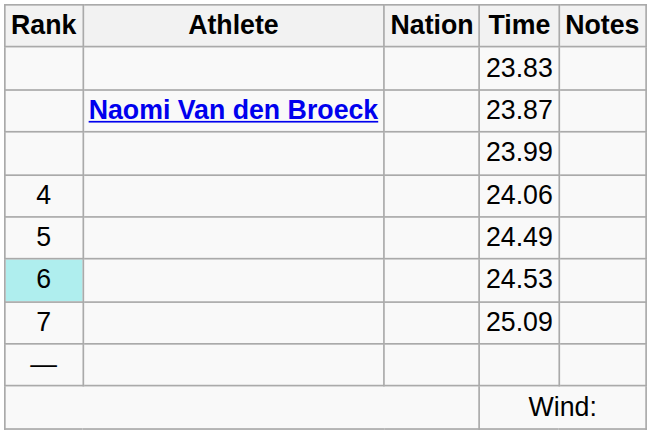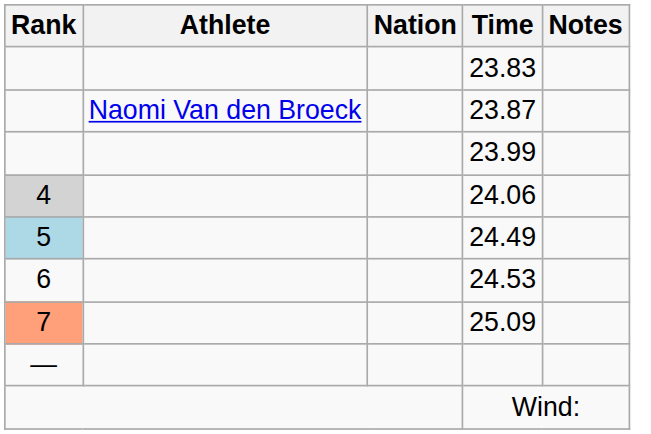(233, 110) bold -> (225, 110) normal
(44, 195) no background -> (44, 195) lightgrey background
(44, 237) no background -> (44, 237) lightblue background
(44, 279) paleturquoise background -> (44, 279) no background
(44, 322) no background -> (44, 322) lightsalmon background
